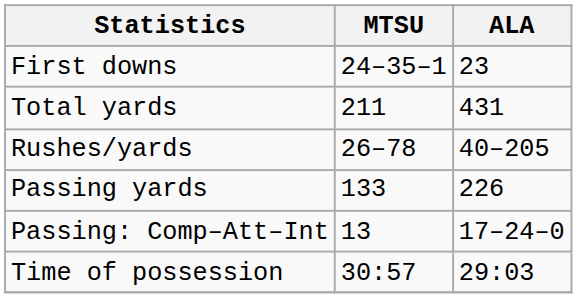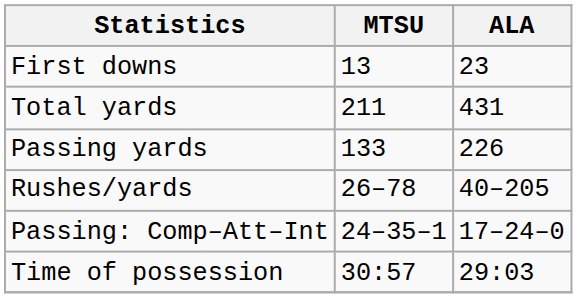(394, 67) 24–35–1 -> (356, 67) 13
rows swapped: (102, 149) <-> (109, 190)
(356, 231) 13 -> (394, 231) 24–35–1
